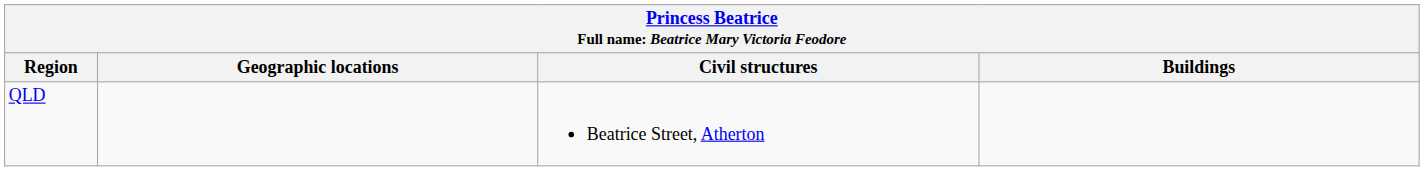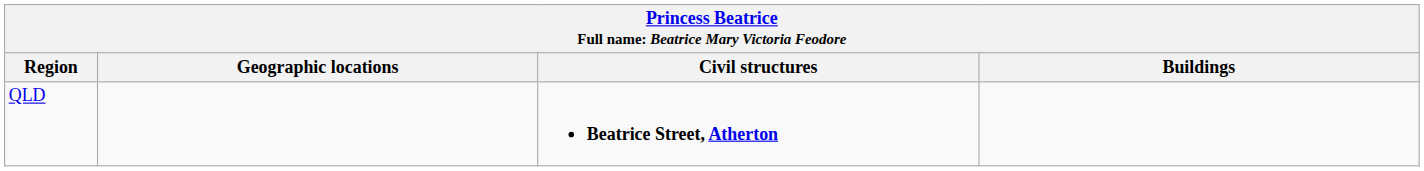(758, 134) normal -> (758, 134) bold
